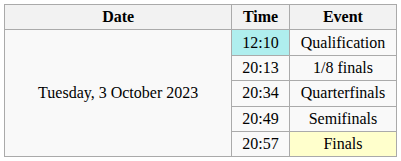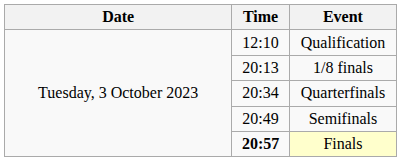(261, 42) paleturquoise background -> (261, 42) no background
(261, 144) normal -> (261, 144) bold
